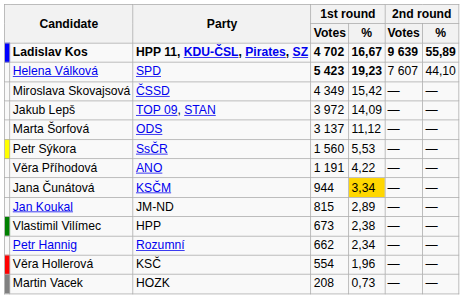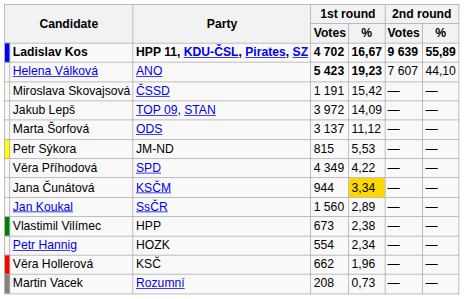(148, 71) SPD -> (149, 71) ANO
(329, 91) 4 349 -> (329, 91) 1 191
(152, 149) SsČR -> (155, 149) JM-ND
(329, 149) 1 560 -> (324, 149) 815
(149, 168) ANO -> (148, 168) SPD
(329, 168) 1 191 -> (329, 168) 4 349
(155, 206) JM-ND -> (152, 206) SsČR
(324, 206) 815 -> (329, 206) 1 560
(160, 245) Rozumní -> (153, 245) HOZK
(324, 245) 662 -> (324, 245) 554
(324, 264) 554 -> (324, 264) 662
(153, 284) HOZK -> (160, 284) Rozumní
